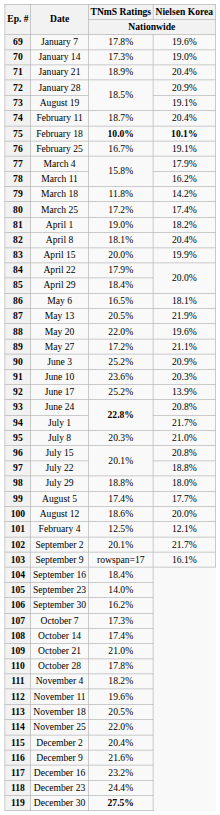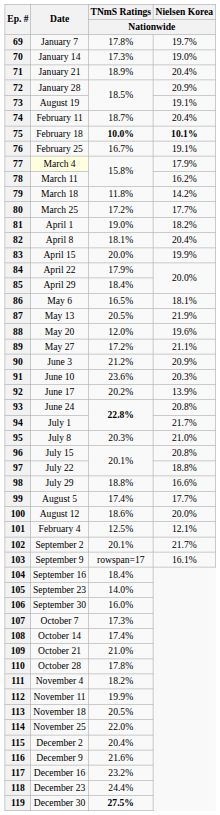(184, 42) 19.6% -> (184, 42) 19.7%
(60, 164) no background -> (60, 164) lightyellow background
(184, 209) 17.4% -> (184, 209) 17.7%
(121, 331) 22.0% -> (121, 331) 12.0%
(121, 361) 25.2% -> (121, 361) 21.2%
(121, 392) 25.2% -> (121, 392) 20.2%
(184, 483) 18.0% -> (184, 483) 16.6%
(121, 605) 16.2% -> (121, 605) 16.0%
(121, 696) 19.6% -> (121, 696) 19.9%
